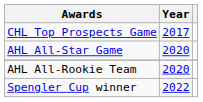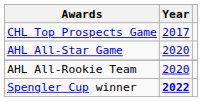(176, 87) normal -> (176, 87) bold
